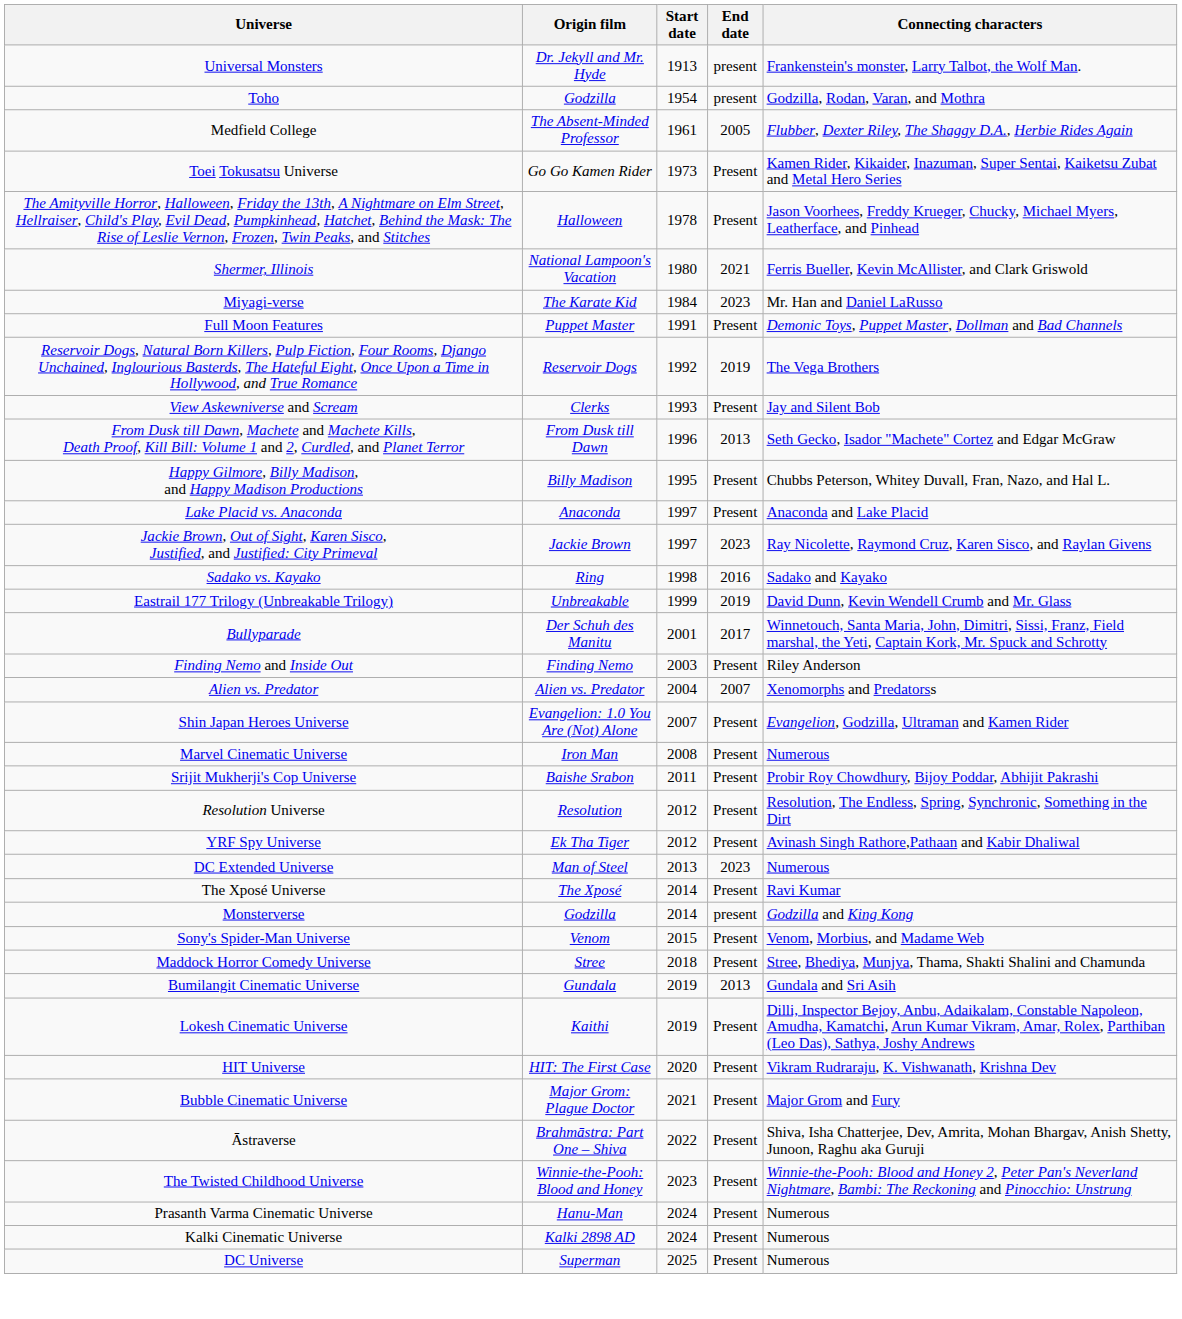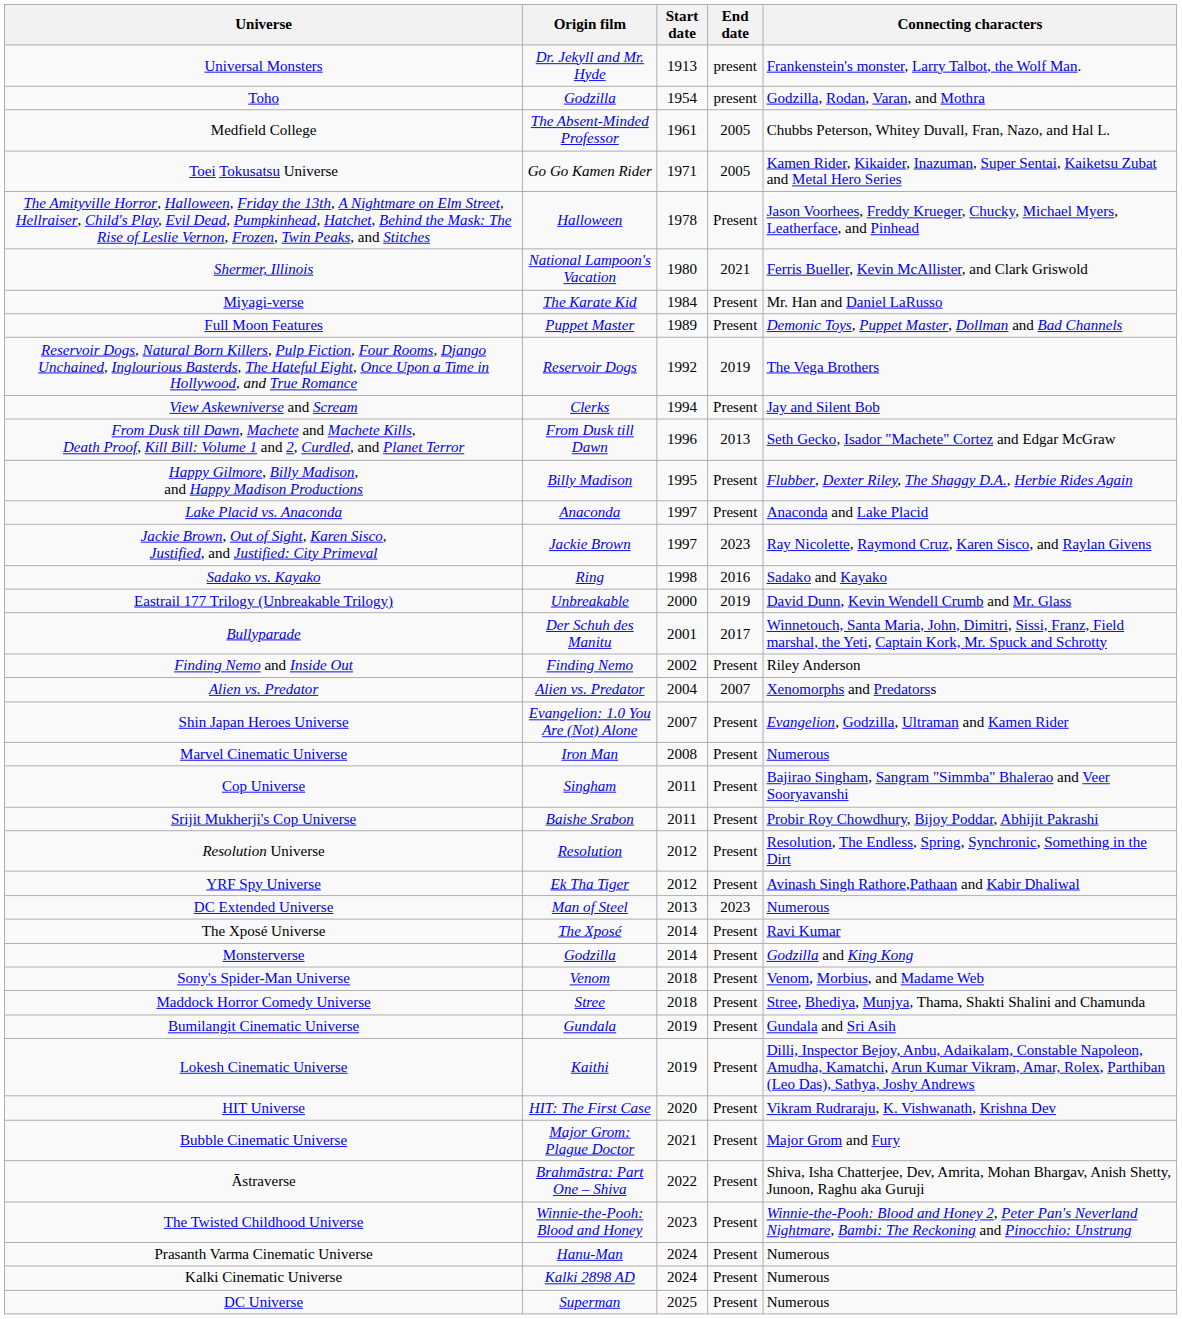(950, 130) Flubber, Dexter Riley, The Shaggy D.A., Herbie Rides Again -> (938, 130) Chubbs Peterson, Whitey Duvall, Fran, Nazo, and Hal L.
(682, 171) 1973 -> (682, 171) 1971
(735, 171) Present -> (735, 171) 2005
(735, 301) 2023 -> (735, 301) Present
(682, 325) 1991 -> (682, 325) 1989
(682, 407) 1993 -> (682, 407) 1994
(938, 480) Chubbs Peterson, Whitey Duvall, Fran, Nazo, and Hal L. -> (950, 480) Flubber, Dexter Riley, The Shaggy D.A., Herbie Rides Again
(682, 601) 1999 -> (682, 601) 2000
(682, 665) 2003 -> (682, 665) 2002
+ row: (264, 786)
(735, 914) present -> (735, 955) Present
(682, 938) 2015 -> (682, 978) 2018
(735, 985) 2013 -> (735, 1026) Present
